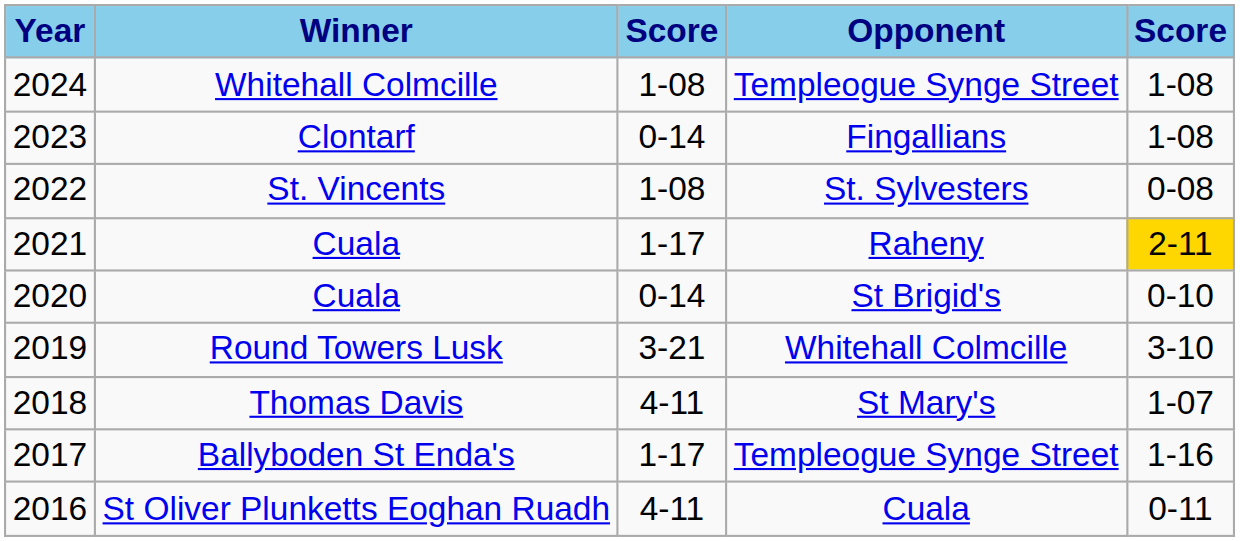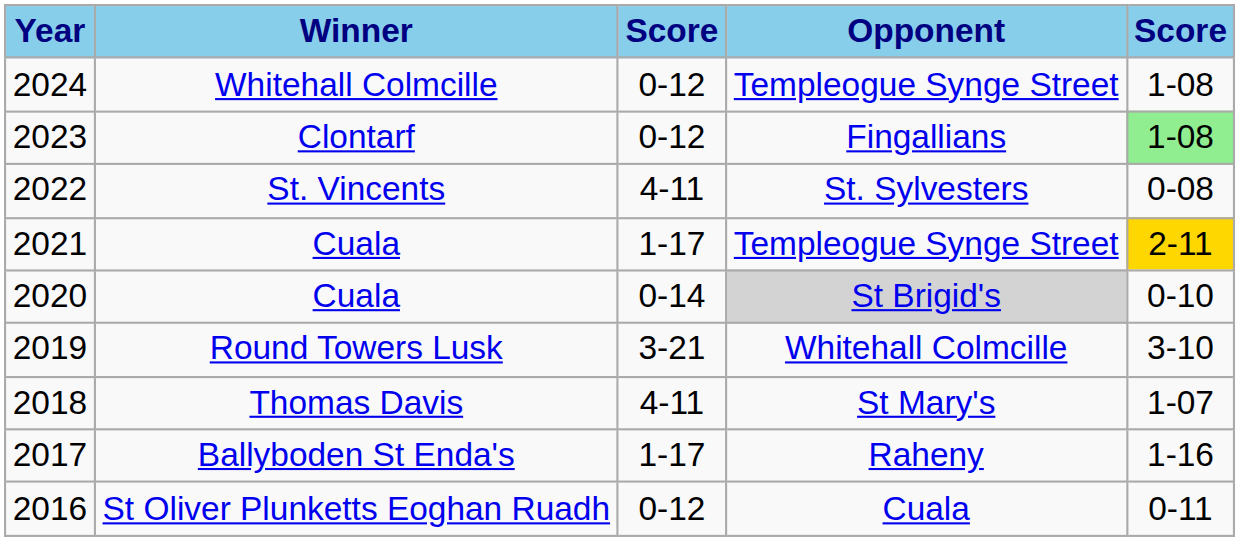(672, 84) 1-08 -> (672, 84) 0-12
(672, 137) 0-14 -> (672, 137) 0-12
(1181, 137) no background -> (1181, 137) lightgreen background
(672, 190) 1-08 -> (672, 190) 4-11
(926, 243) Raheny -> (926, 243) Templeogue Synge Street
(926, 296) no background -> (926, 296) lightgrey background
(926, 455) Templeogue Synge Street -> (926, 455) Raheny
(672, 508) 4-11 -> (672, 508) 0-12
